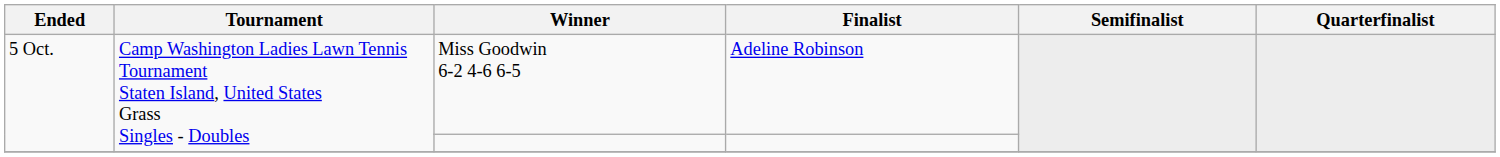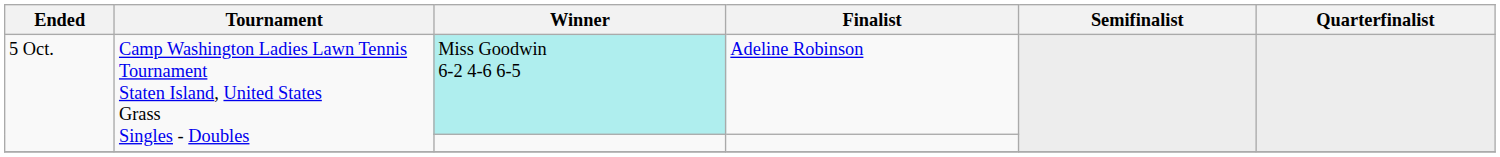(492, 60) no background -> (492, 60) paleturquoise background
